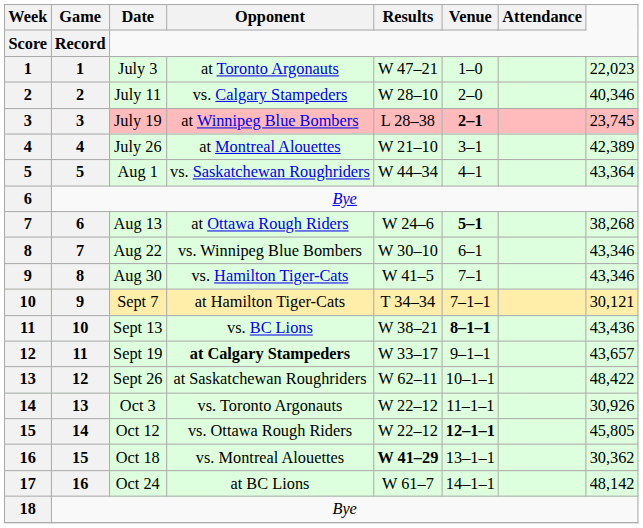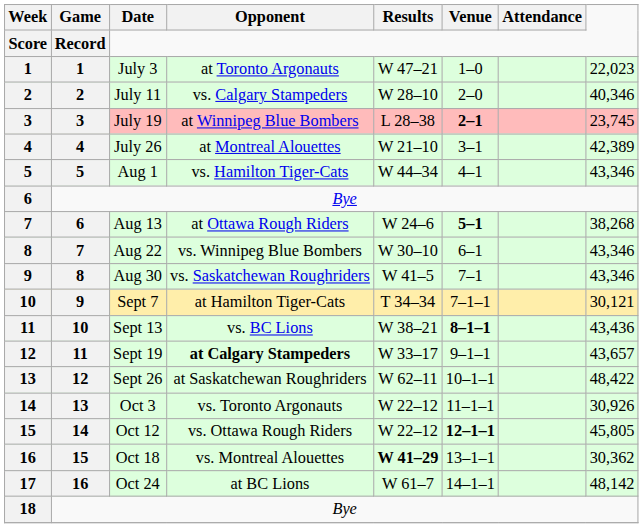(270, 172) vs. Saskatchewan Roughriders -> (270, 172) vs. Hamilton Tiger-Cats
(612, 172) 43,364 -> (612, 172) 43,346
(270, 276) vs. Hamilton Tiger-Cats -> (270, 276) vs. Saskatchewan Roughriders
